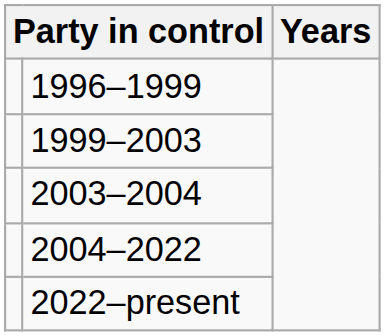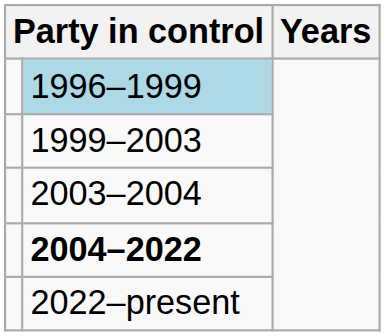(116, 85) no background -> (116, 85) lightblue background
(116, 248) normal -> (116, 248) bold
